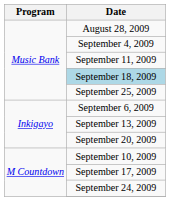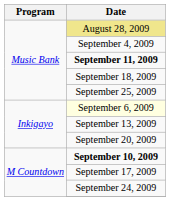(116, 28) no background -> (116, 28) khaki background
(116, 60) normal -> (116, 60) bold
(116, 76) lightblue background -> (116, 76) no background
(116, 108) no background -> (116, 108) lightyellow background
(116, 156) normal -> (116, 156) bold
